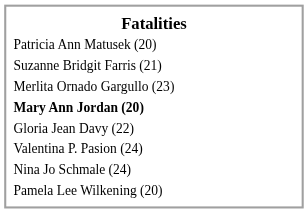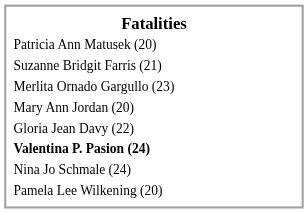(79, 107) bold -> (74, 107) normal
(78, 149) normal -> (82, 149) bold
